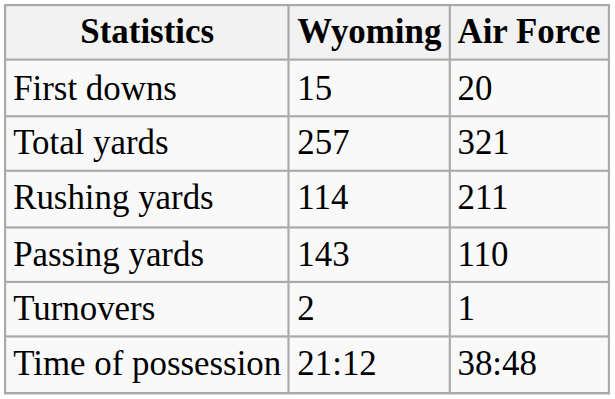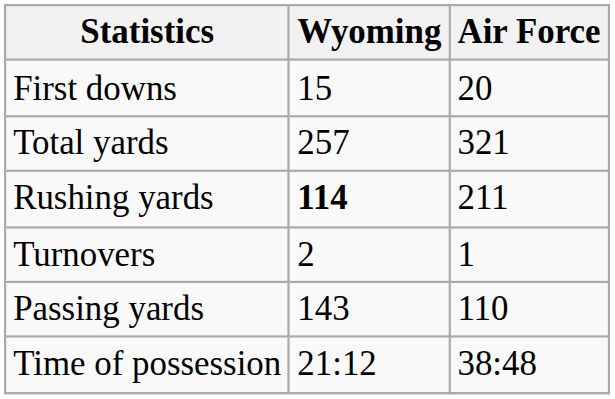(323, 198) normal -> (323, 198) bold
rows swapped: (109, 253) <-> (84, 308)
